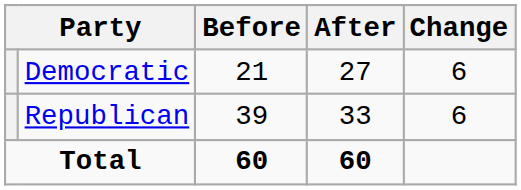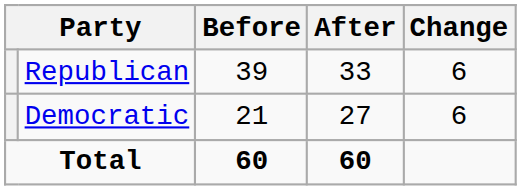rows swapped: (107, 117) <-> (107, 72)
